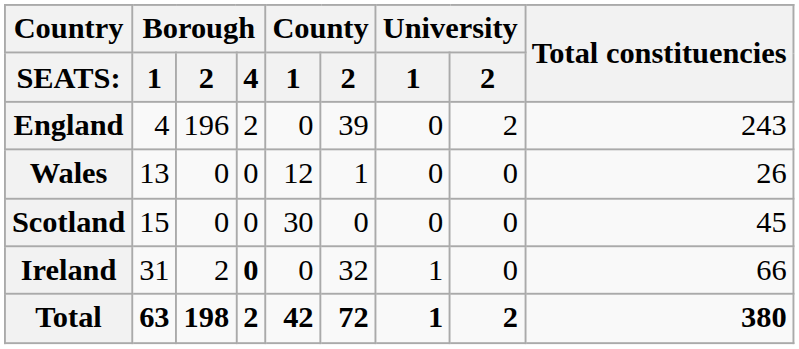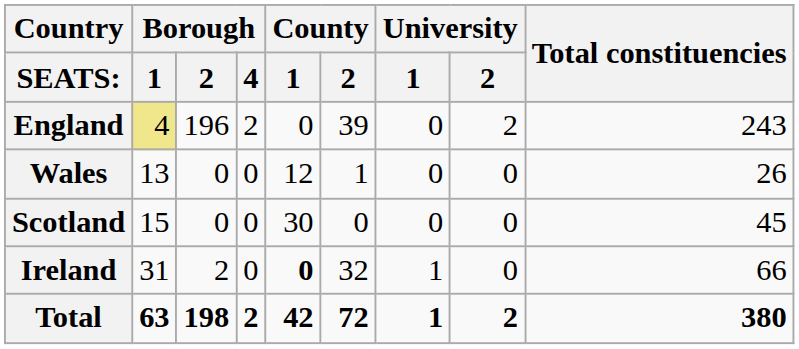(162, 125) no background -> (162, 125) khaki background
(251, 269) bold -> (251, 269) normal
(306, 269) normal -> (306, 269) bold
